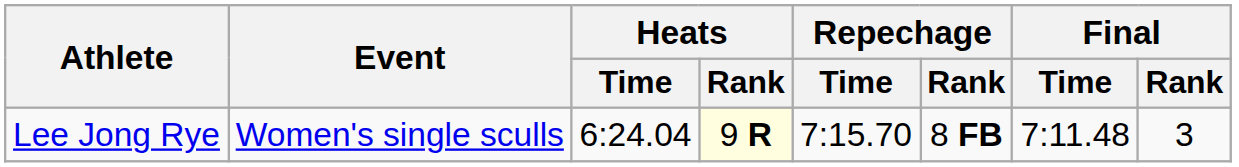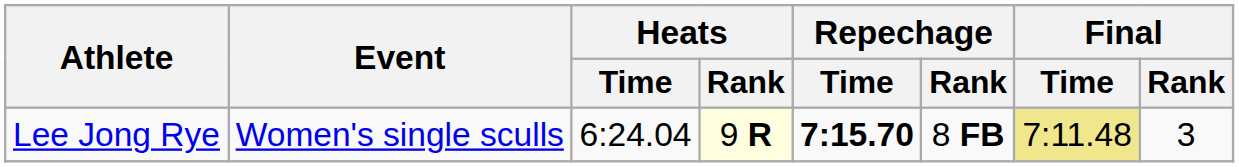(856, 135) normal -> (857, 135) bold
(1075, 135) no background -> (1077, 135) khaki background
